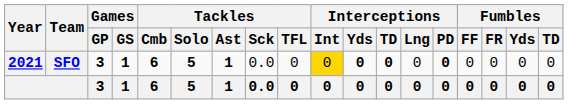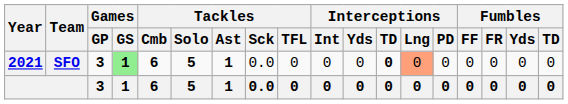(125, 63) no background -> (125, 63) lightgreen background
(327, 63) gold background -> (327, 63) no background
(360, 63) bold -> (360, 63) normal
(417, 63) no background -> (417, 63) lightsalmon background
(446, 63) bold -> (446, 63) normal
